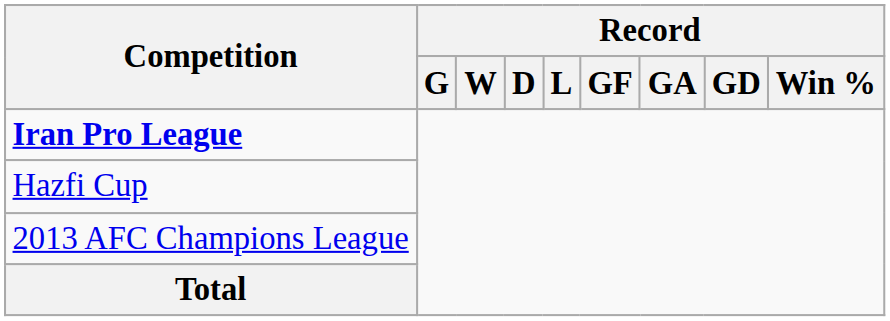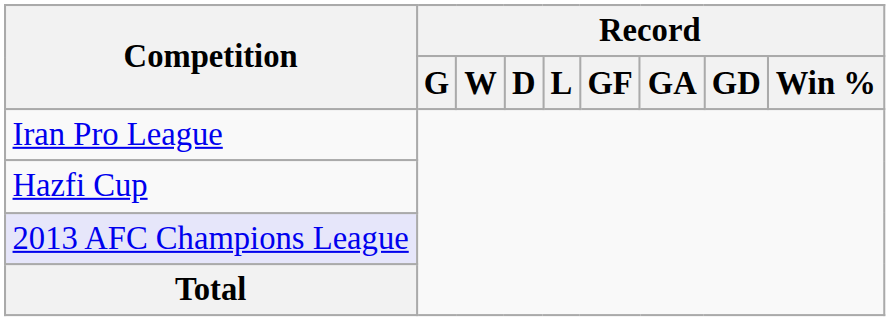(127, 133) bold -> (118, 133) normal
(211, 237) no background -> (211, 237) lavender background
